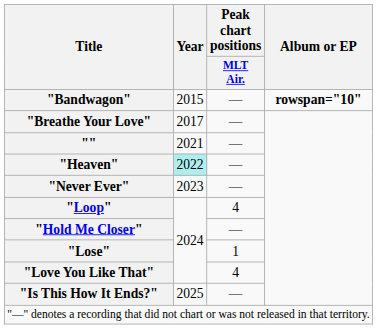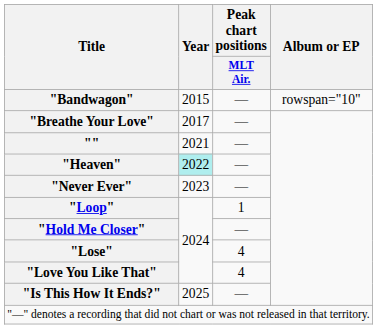(318, 100) bold -> (321, 100) normal
(236, 207) 4 -> (241, 207) 1
(236, 251) 1 -> (241, 251) 4
